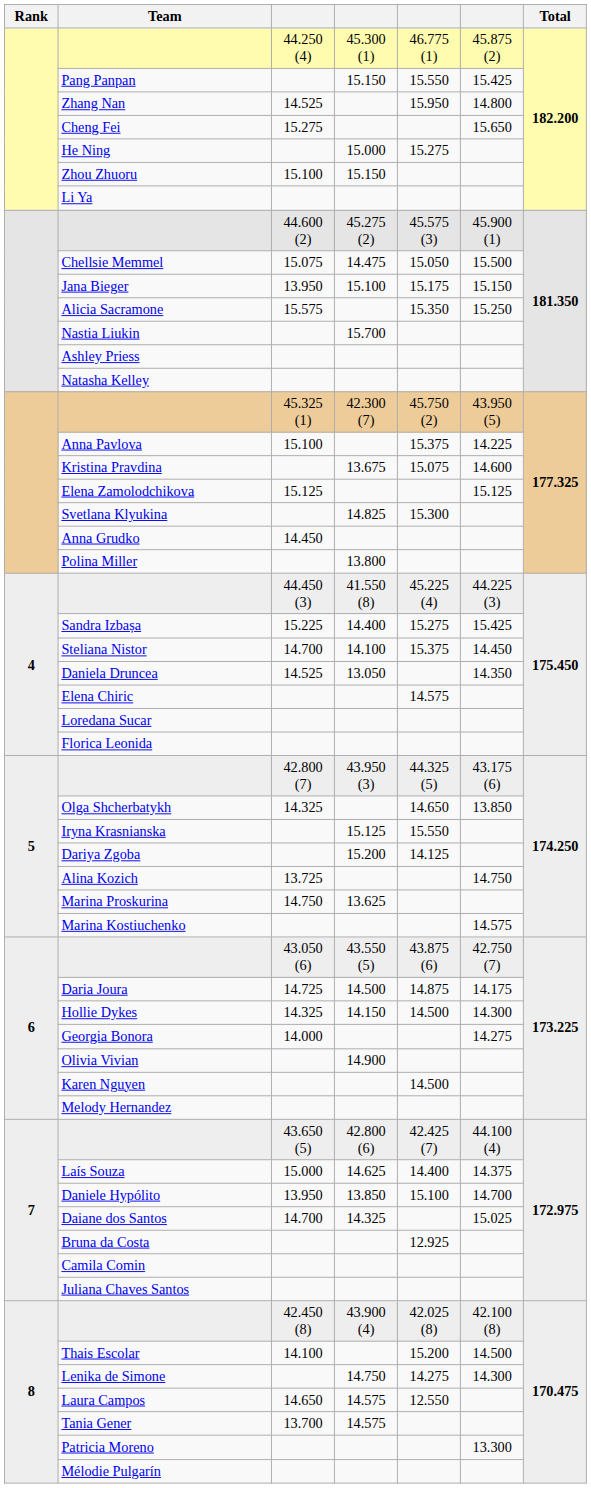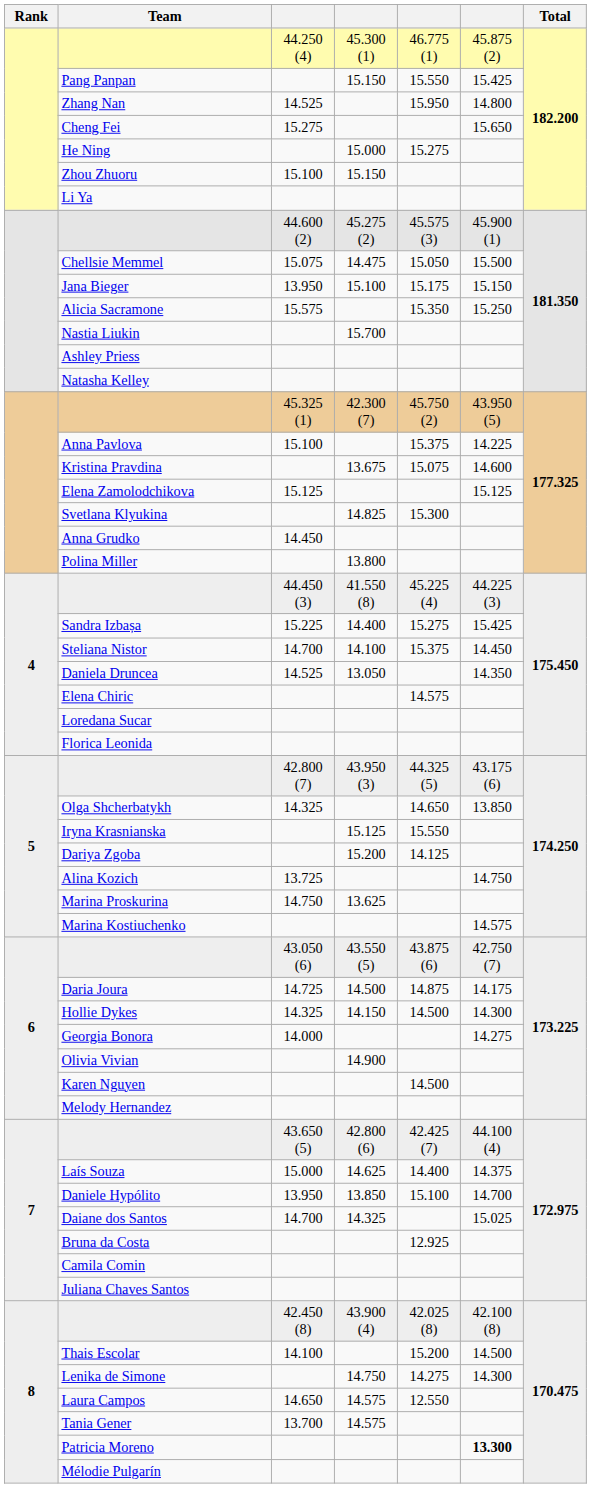(492, 1447) normal -> (492, 1447) bold
